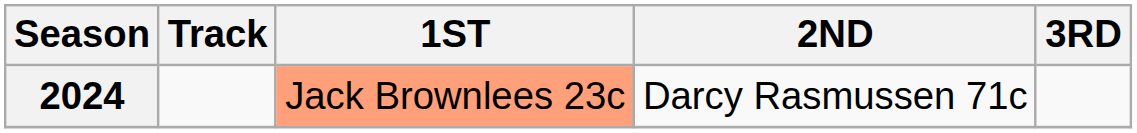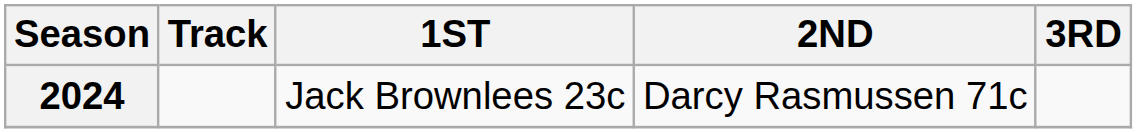(455, 95) lightsalmon background -> (455, 95) no background
